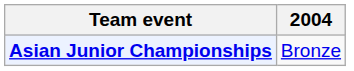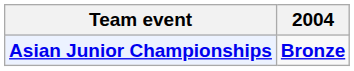(311, 50) normal -> (313, 50) bold
